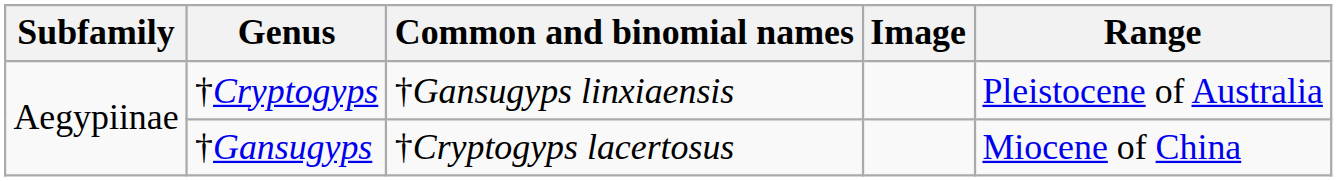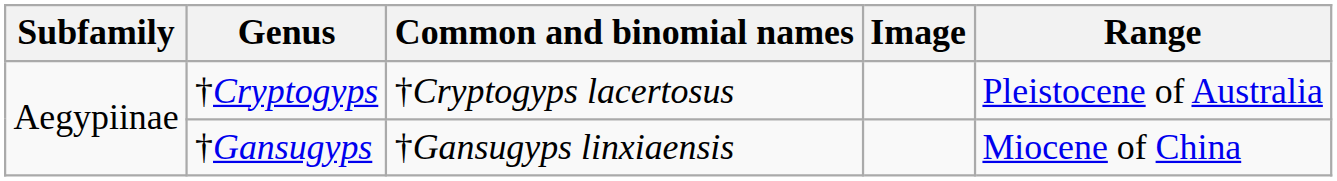(565, 89) †Gansugyps linxiaensis -> (565, 89) †Cryptogyps lacertosus
(565, 146) †Cryptogyps lacertosus -> (565, 146) †Gansugyps linxiaensis
